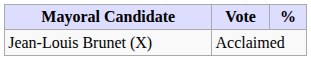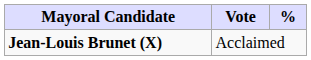(80, 42) normal -> (85, 42) bold
